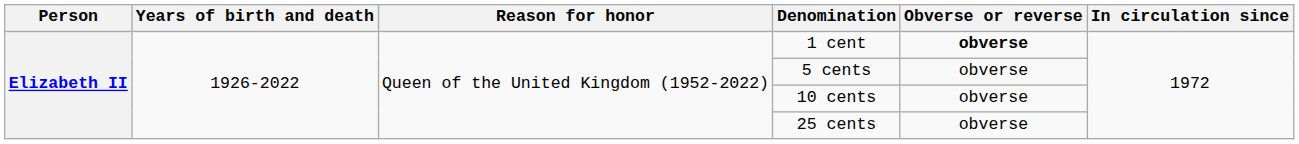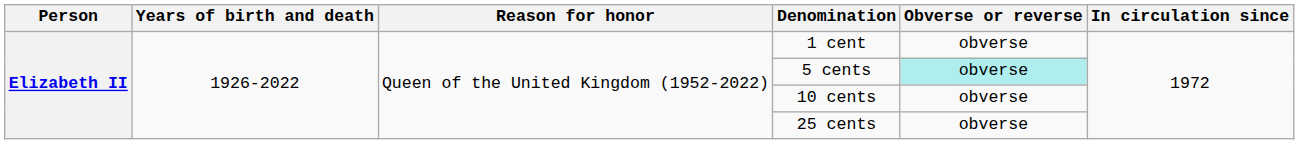(993, 45) bold -> (993, 45) normal
(993, 72) no background -> (993, 72) paleturquoise background
